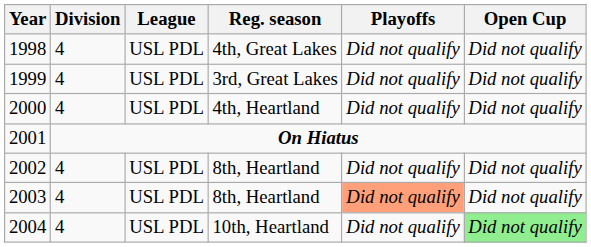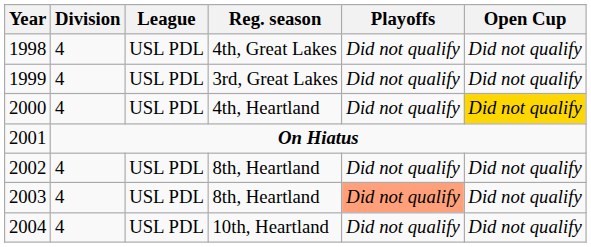(525, 108) no background -> (525, 108) gold background
(525, 227) lightgreen background -> (525, 227) no background
